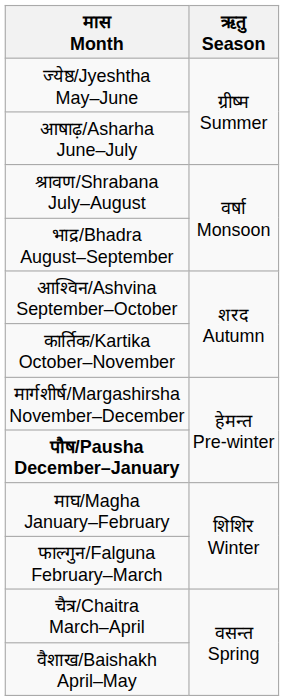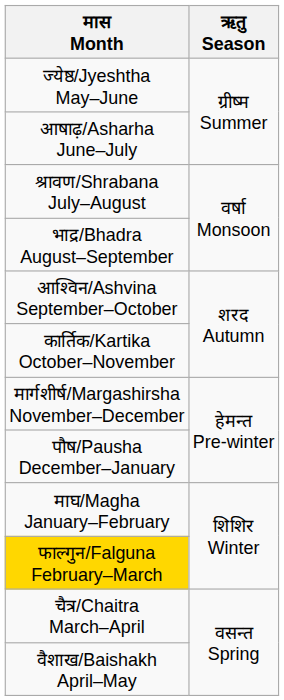(97, 458) bold -> (97, 458) normal
(97, 564) no background -> (97, 564) gold background
